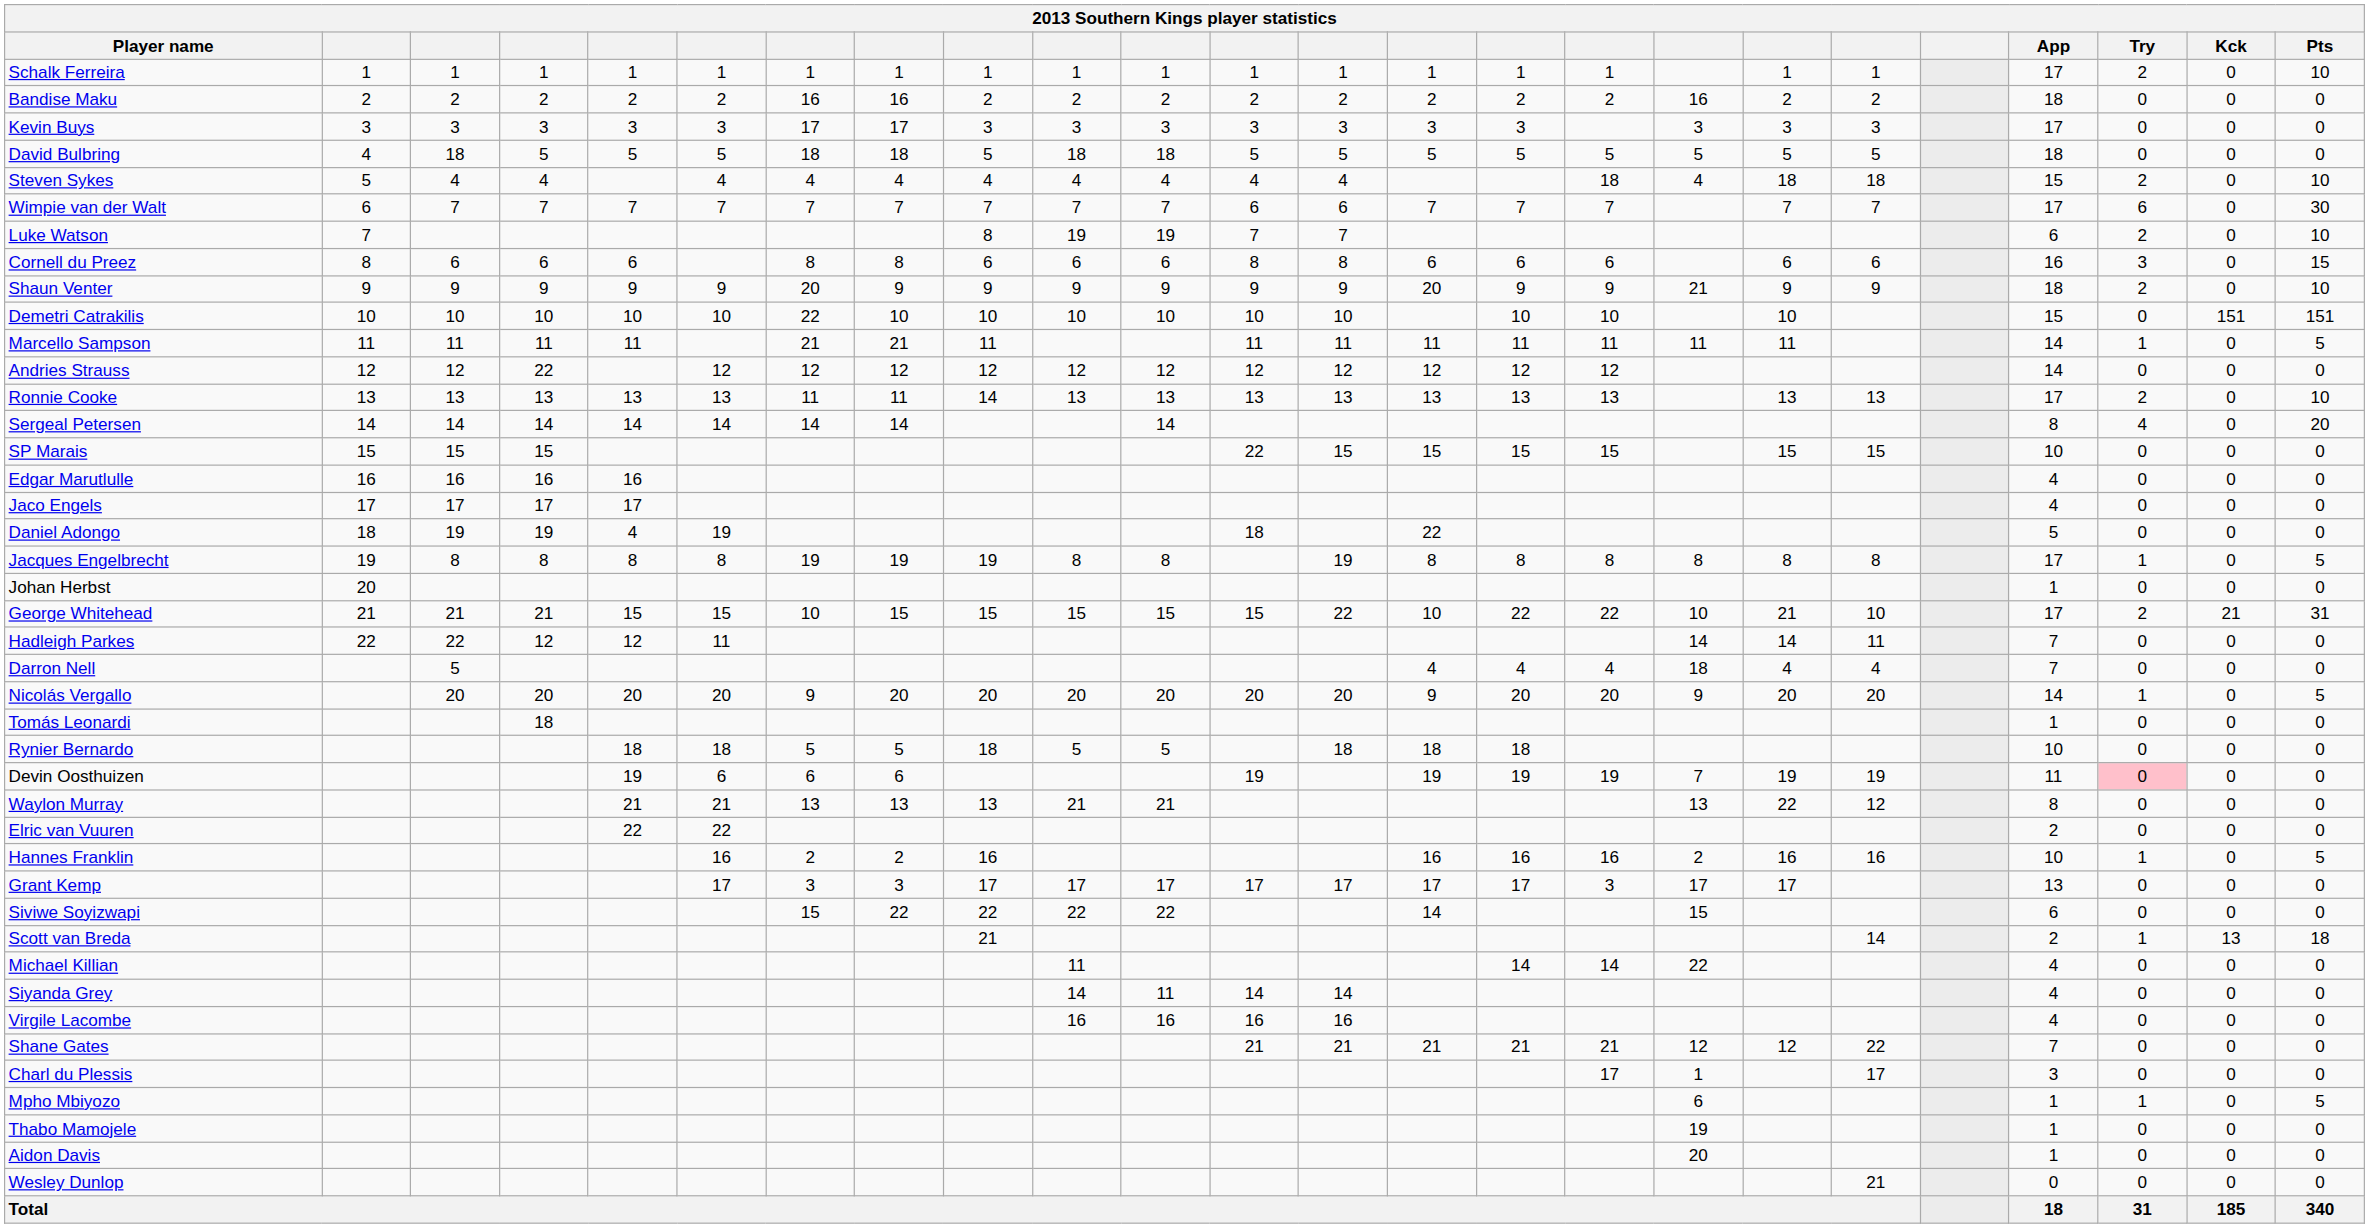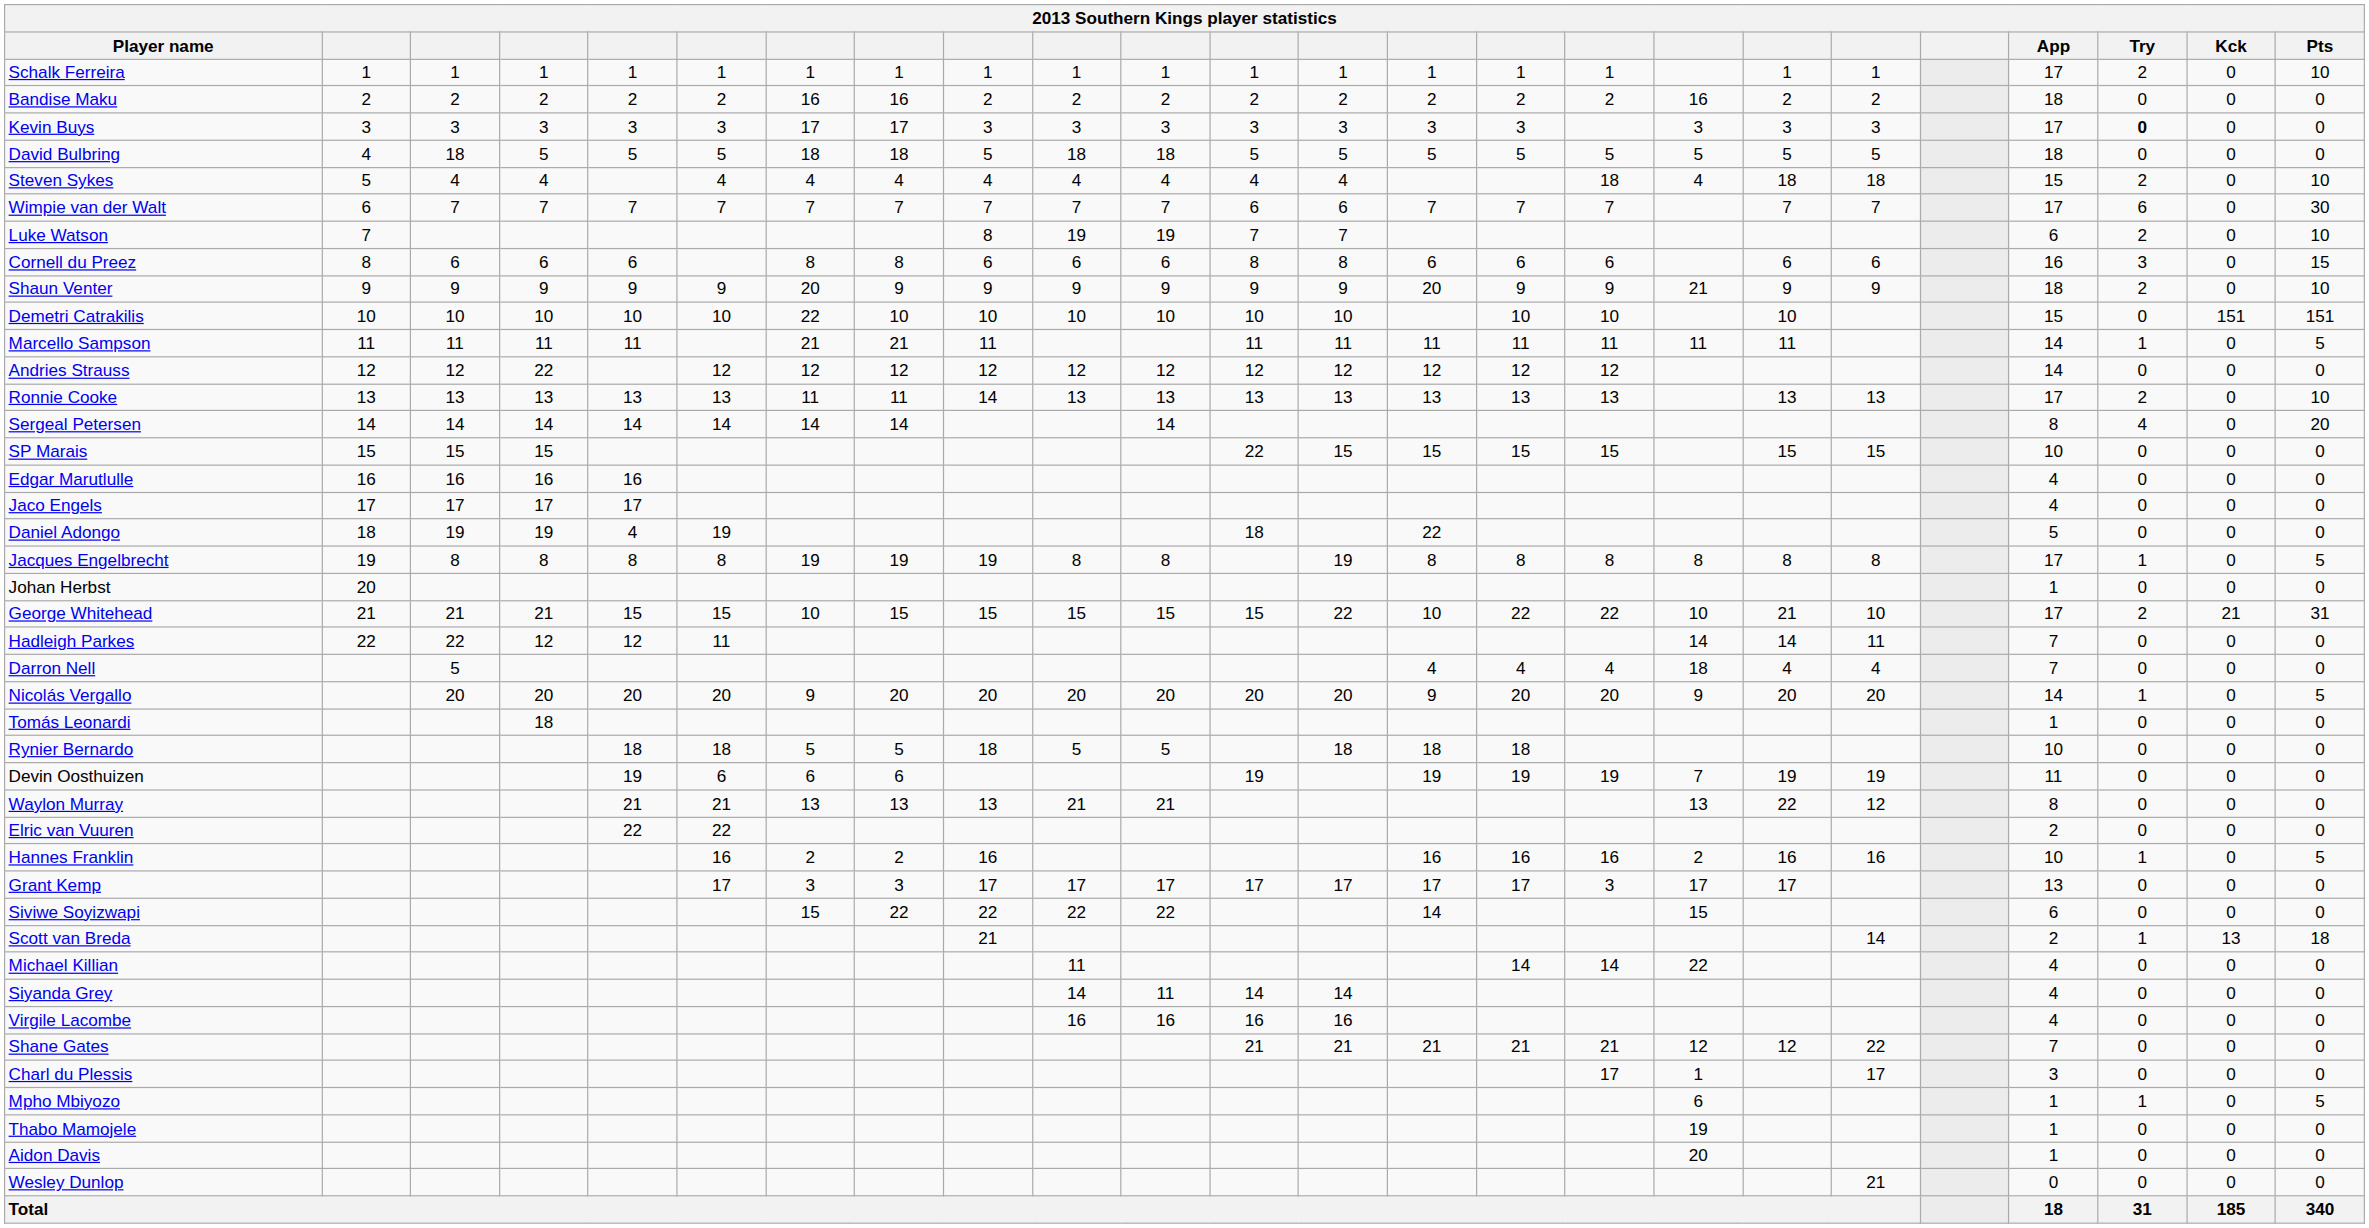(2142, 127) normal -> (2142, 127) bold
(2142, 777) pink background -> (2142, 777) no background
